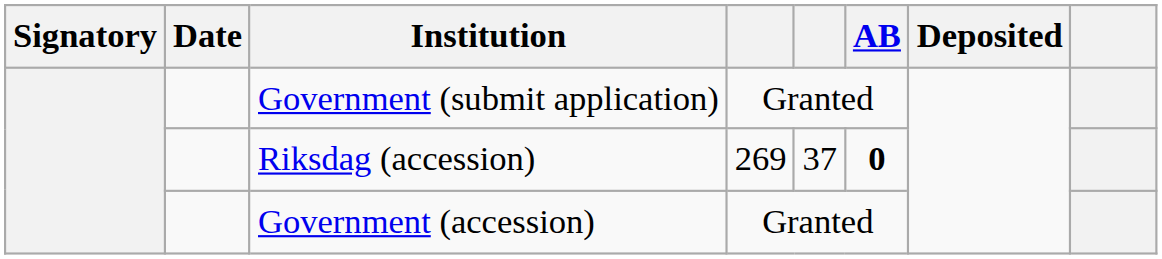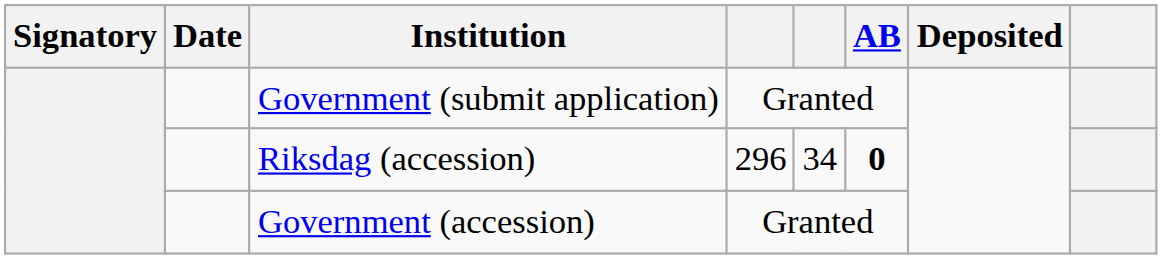(761, 159) 269 -> (761, 159) 296
(820, 159) 37 -> (820, 159) 34
